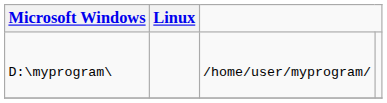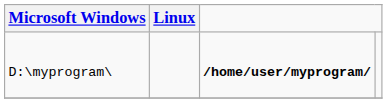(287, 65) normal -> (287, 65) bold
